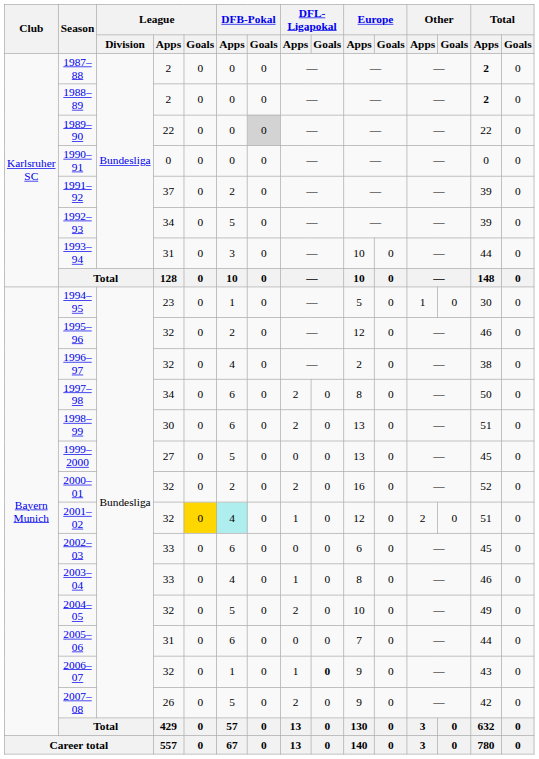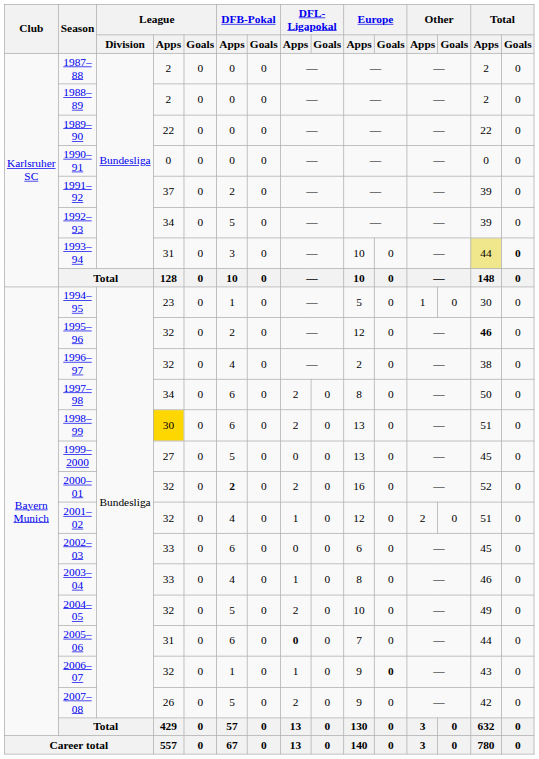(486, 68) bold -> (486, 68) normal
(486, 99) bold -> (486, 99) normal
(264, 130) lightgrey background -> (264, 130) no background
(486, 253) no background -> (486, 253) khaki background
(518, 253) normal -> (518, 253) bold
(486, 333) normal -> (486, 333) bold
(168, 425) no background -> (168, 425) gold background
(232, 487) normal -> (232, 487) bold
(200, 517) gold background -> (200, 517) no background
(232, 517) paleturquoise background -> (232, 517) no background
(295, 641) normal -> (295, 641) bold
(327, 671) bold -> (327, 671) normal
(391, 671) normal -> (391, 671) bold
